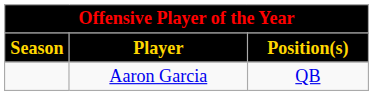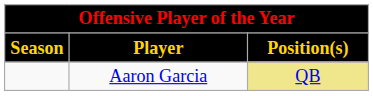(308, 76) no background -> (308, 76) khaki background
